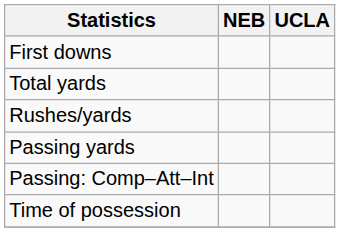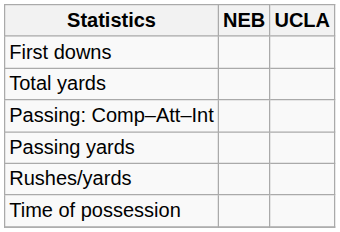rows swapped: (70, 115) <-> (112, 178)
